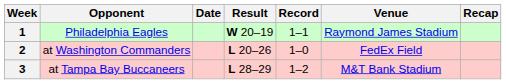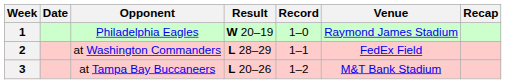columns swapped: (208, 13) <-> (117, 13)
(299, 32) 1–1 -> (299, 32) 1–0
(250, 50) L 20–26 -> (250, 50) L 28–29
(299, 50) 1–0 -> (299, 50) 1–1
(250, 69) L 28–29 -> (250, 69) L 20–26
